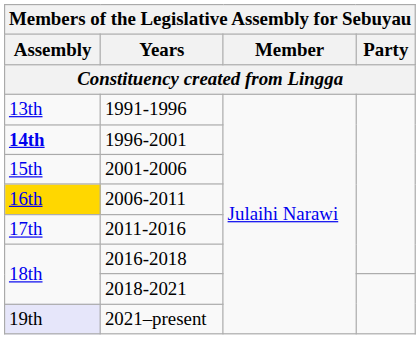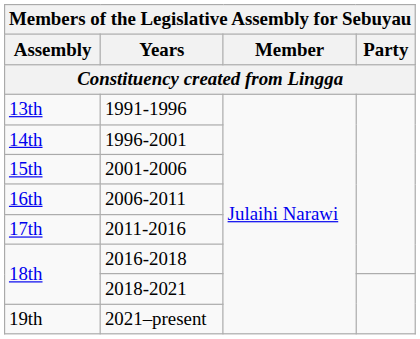(27, 139) bold -> (26, 139) normal
(26, 199) gold background -> (26, 199) no background
(26, 318) lavender background -> (26, 318) no background
